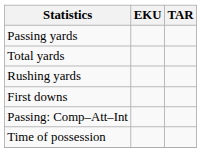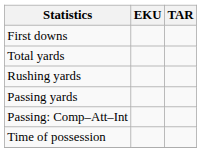rows swapped: (37, 96) <-> (42, 35)
